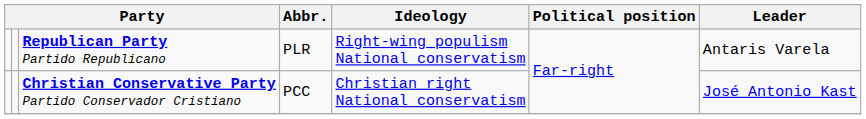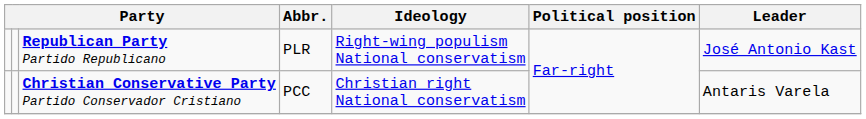(766, 50) Antaris Varela -> (780, 50) José Antonio Kast
(780, 92) José Antonio Kast -> (766, 92) Antaris Varela
